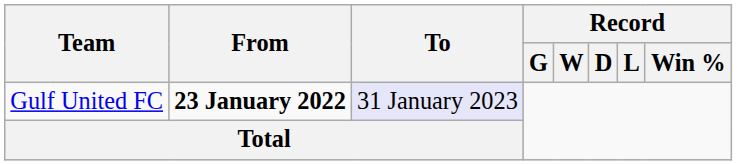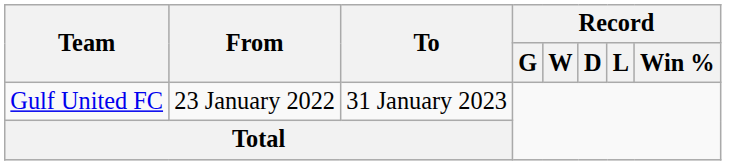(260, 100) bold -> (255, 100) normal
(437, 100) lavender background -> (427, 100) no background
